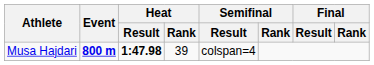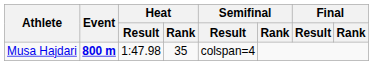(141, 51) bold -> (141, 51) normal
(181, 51) 39 -> (181, 51) 35
